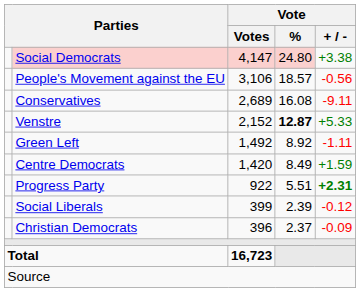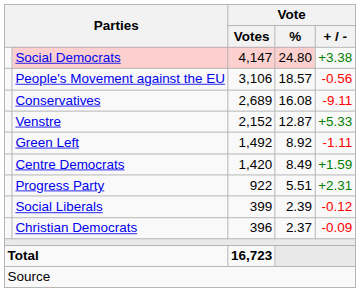(295, 121) bold -> (295, 121) normal
(335, 185) bold -> (335, 185) normal
